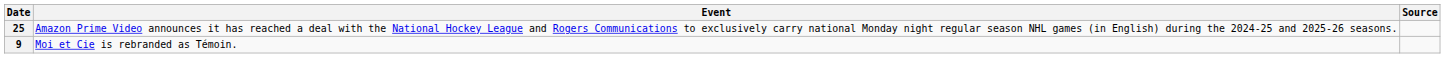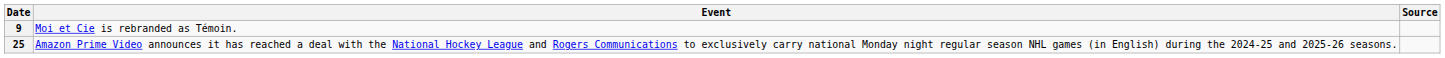rows swapped: (19, 45) <-> (19, 29)
